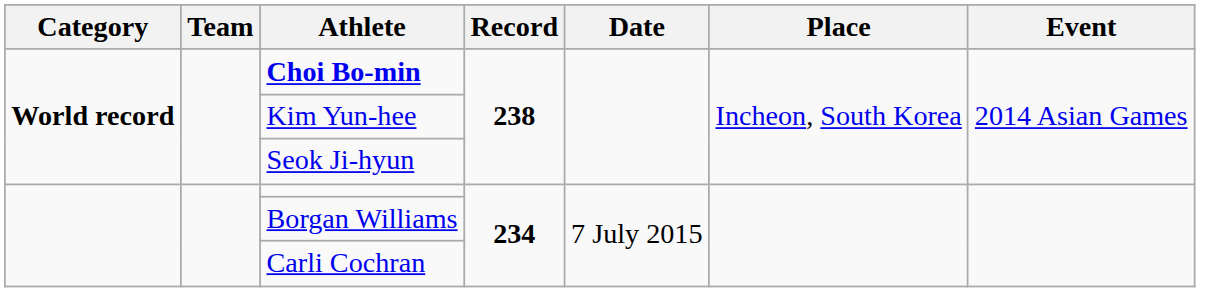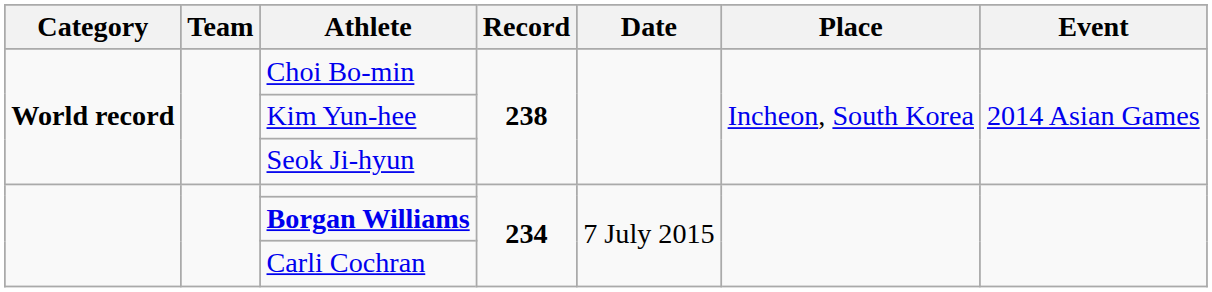(344, 71) bold -> (340, 71) normal
(362, 218) normal -> (368, 218) bold
